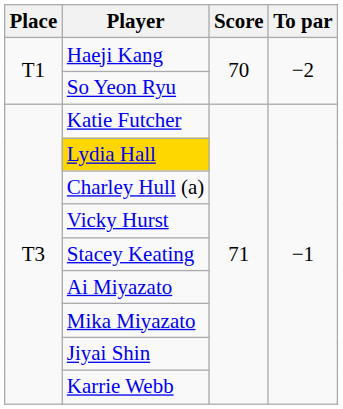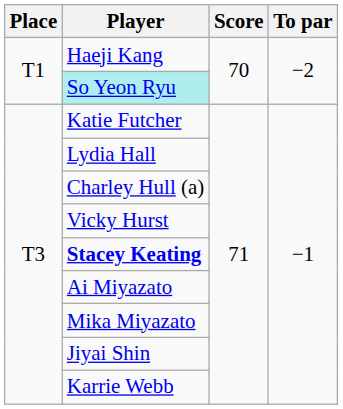(121, 87) no background -> (121, 87) paleturquoise background
(111, 154) gold background -> (111, 154) no background
(131, 253) normal -> (134, 253) bold
